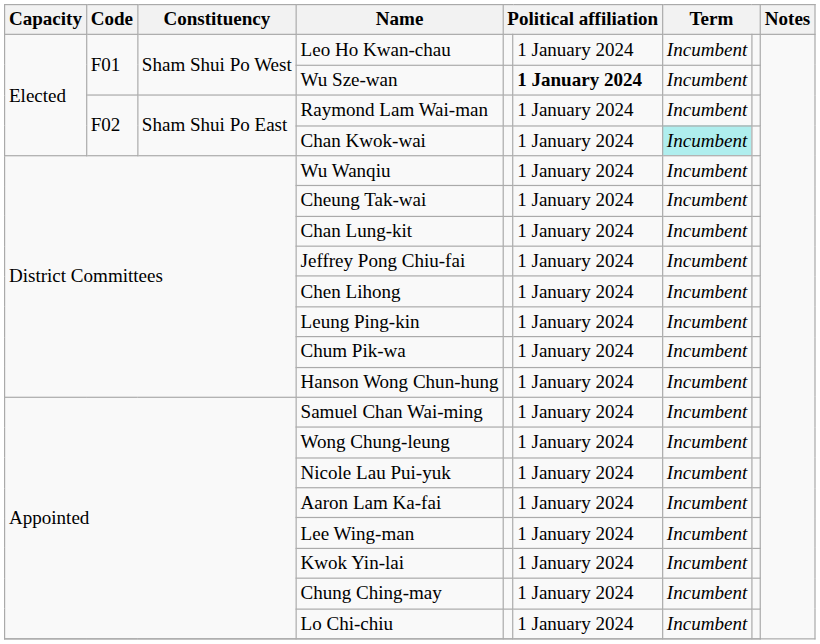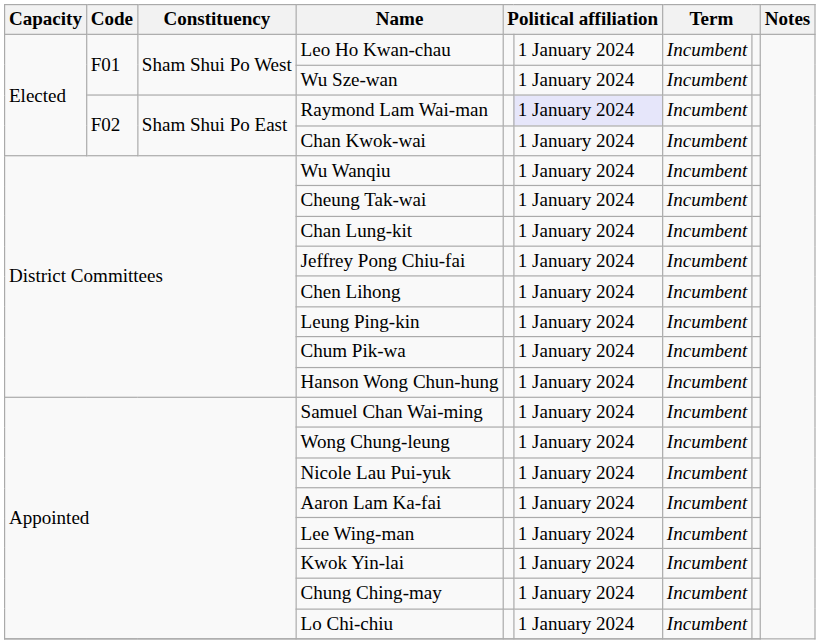(580, 79) bold -> (576, 79) normal
(575, 110) no background -> (576, 110) lavender background
(707, 140) paleturquoise background -> (707, 140) no background
